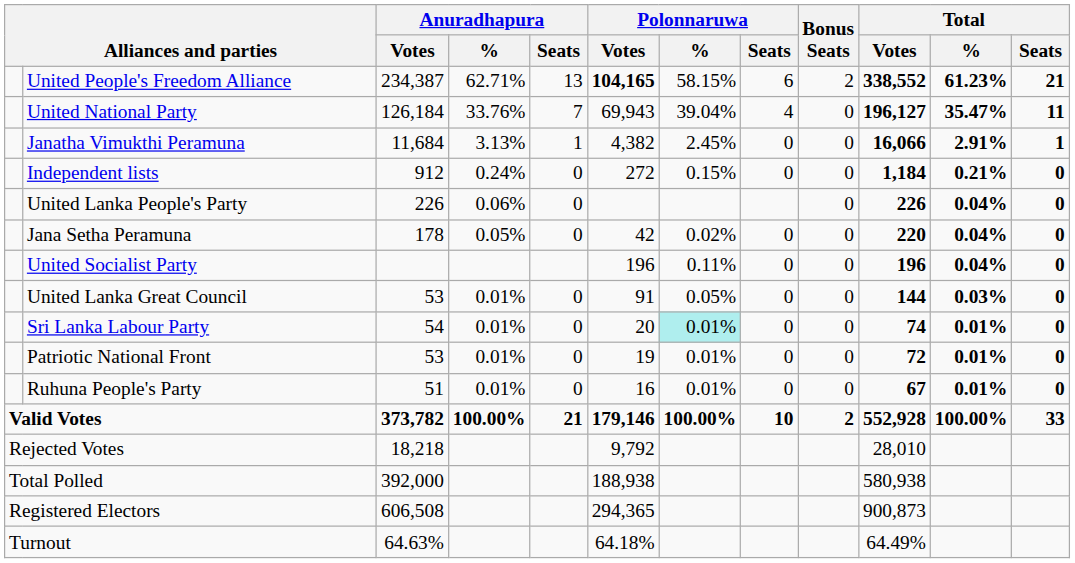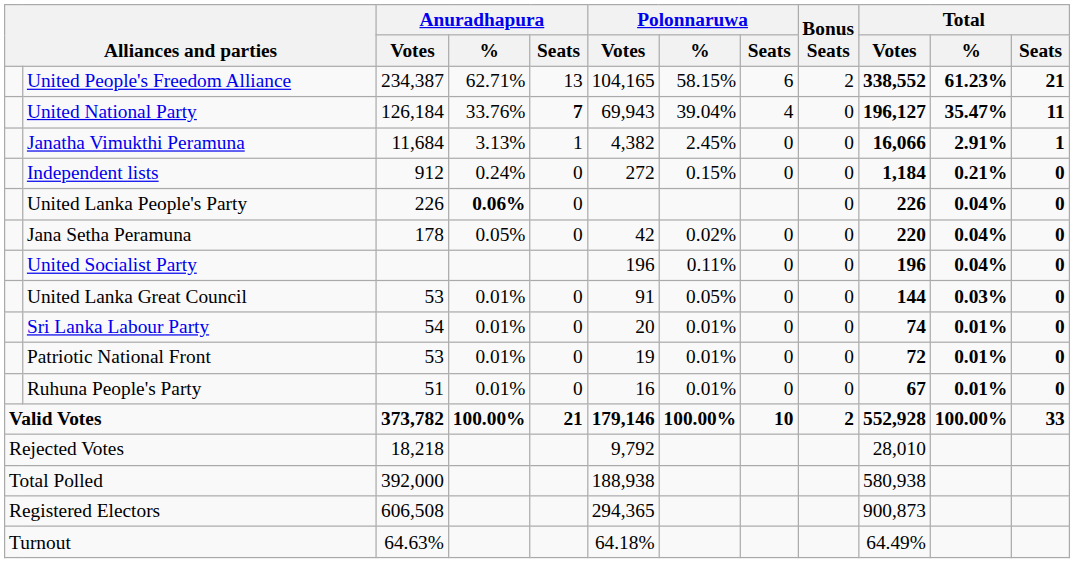(623, 81) bold -> (623, 81) normal
(578, 111) normal -> (578, 111) bold
(500, 204) normal -> (499, 204) bold
(711, 326) paleturquoise background -> (711, 326) no background
